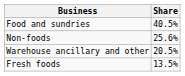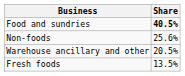(165, 24) normal -> (165, 24) bold
